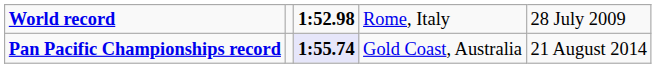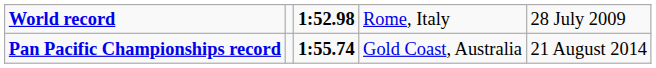(326, 48) lavender background -> (326, 48) no background
